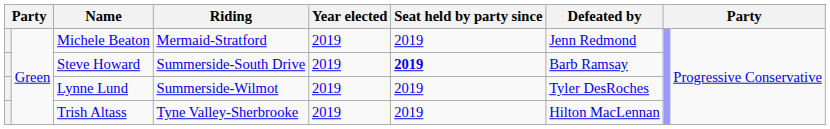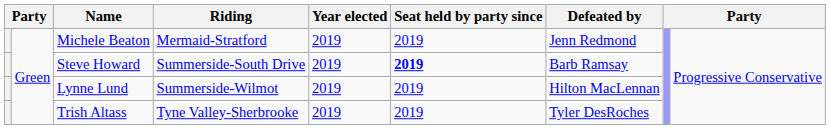(599, 88) Tyler DesRoches -> (604, 88) Hilton MacLennan
(604, 112) Hilton MacLennan -> (599, 112) Tyler DesRoches
